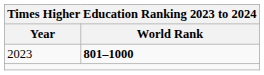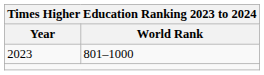(108, 53) bold -> (108, 53) normal
